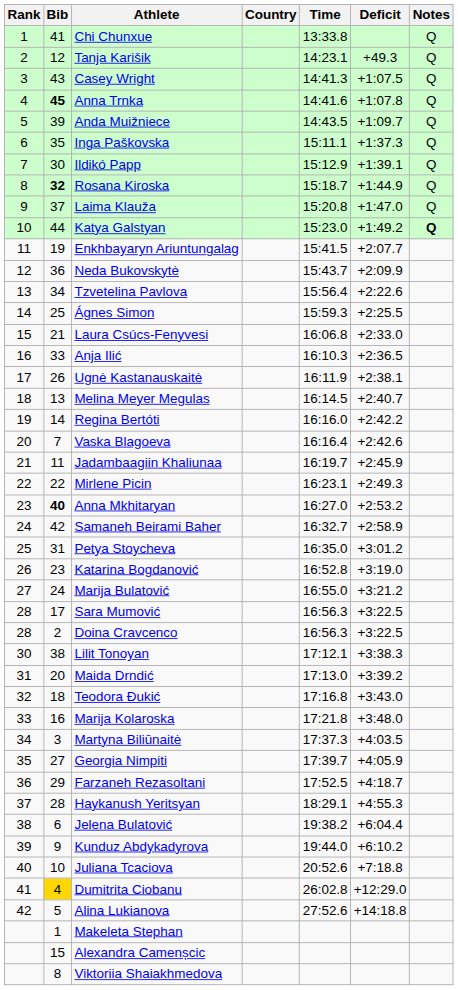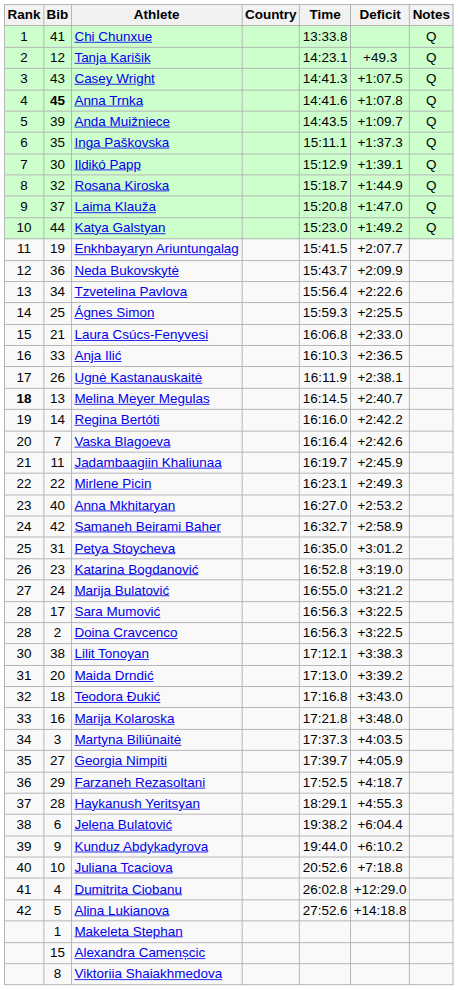(57, 185) bold -> (57, 185) normal
(431, 228) bold -> (431, 228) normal
(24, 398) normal -> (24, 398) bold
(57, 505) bold -> (57, 505) normal
(57, 889) gold background -> (57, 889) no background
